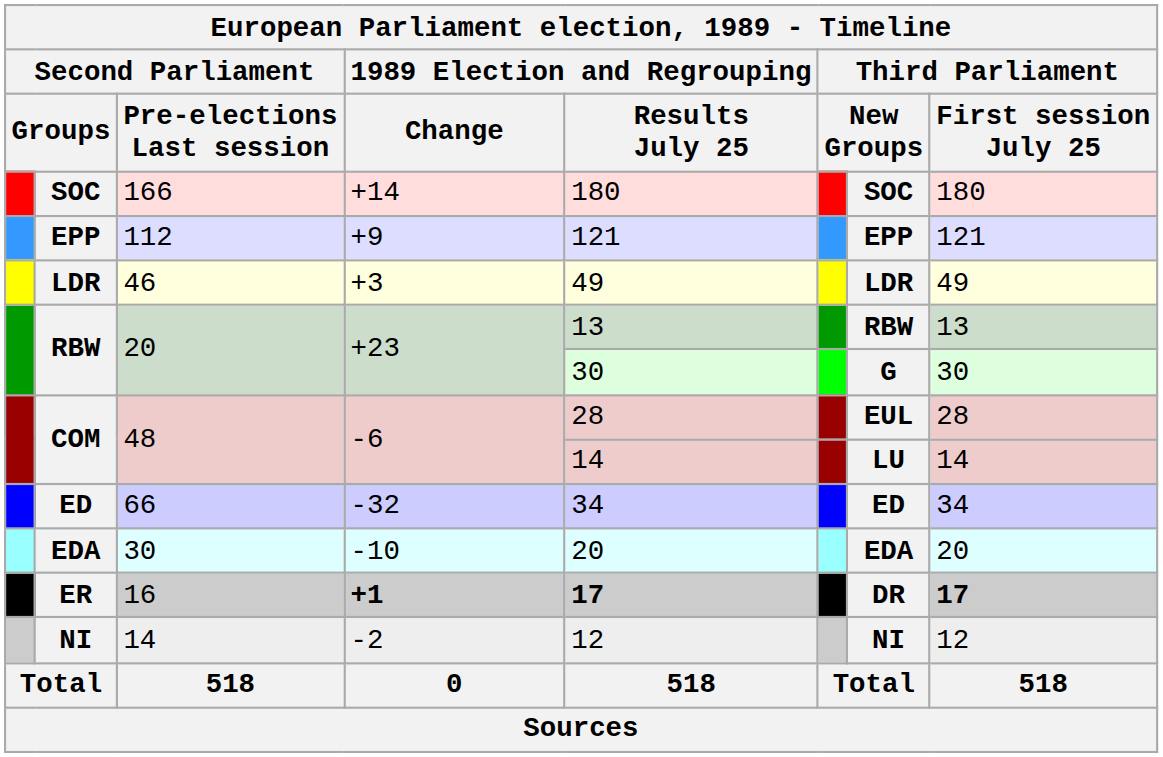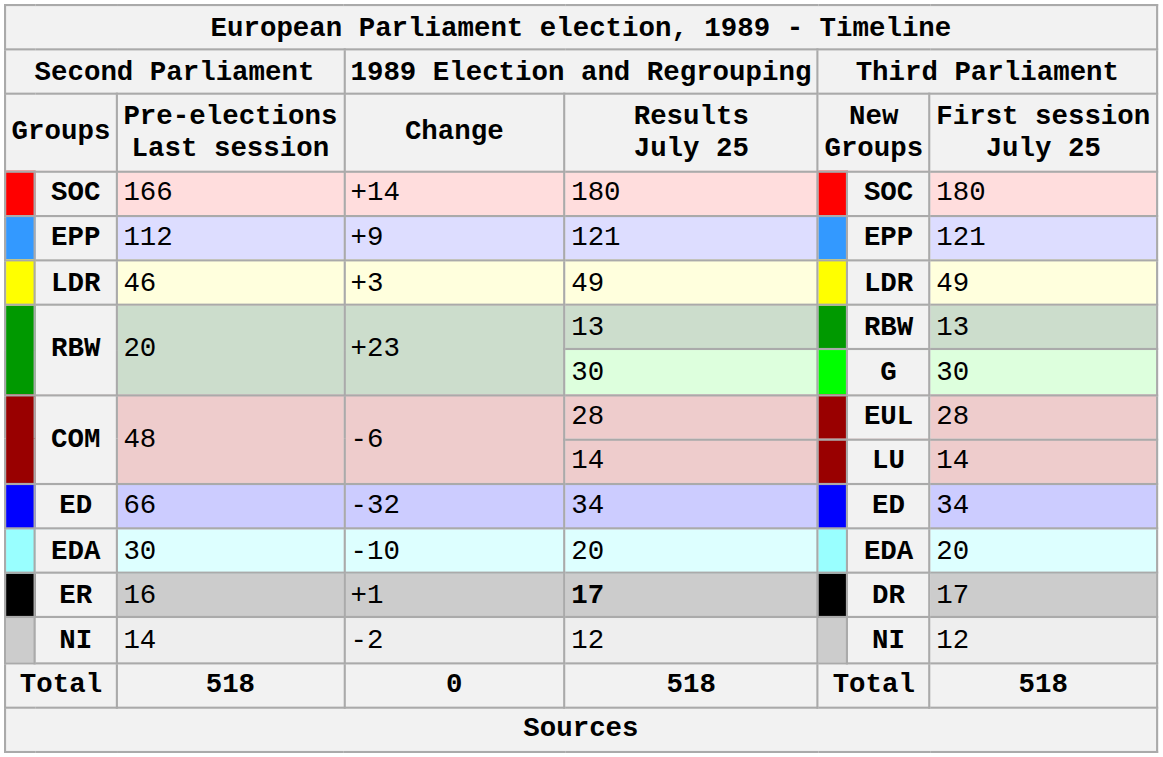(367, 596) bold -> (367, 596) normal
(953, 596) bold -> (953, 596) normal
